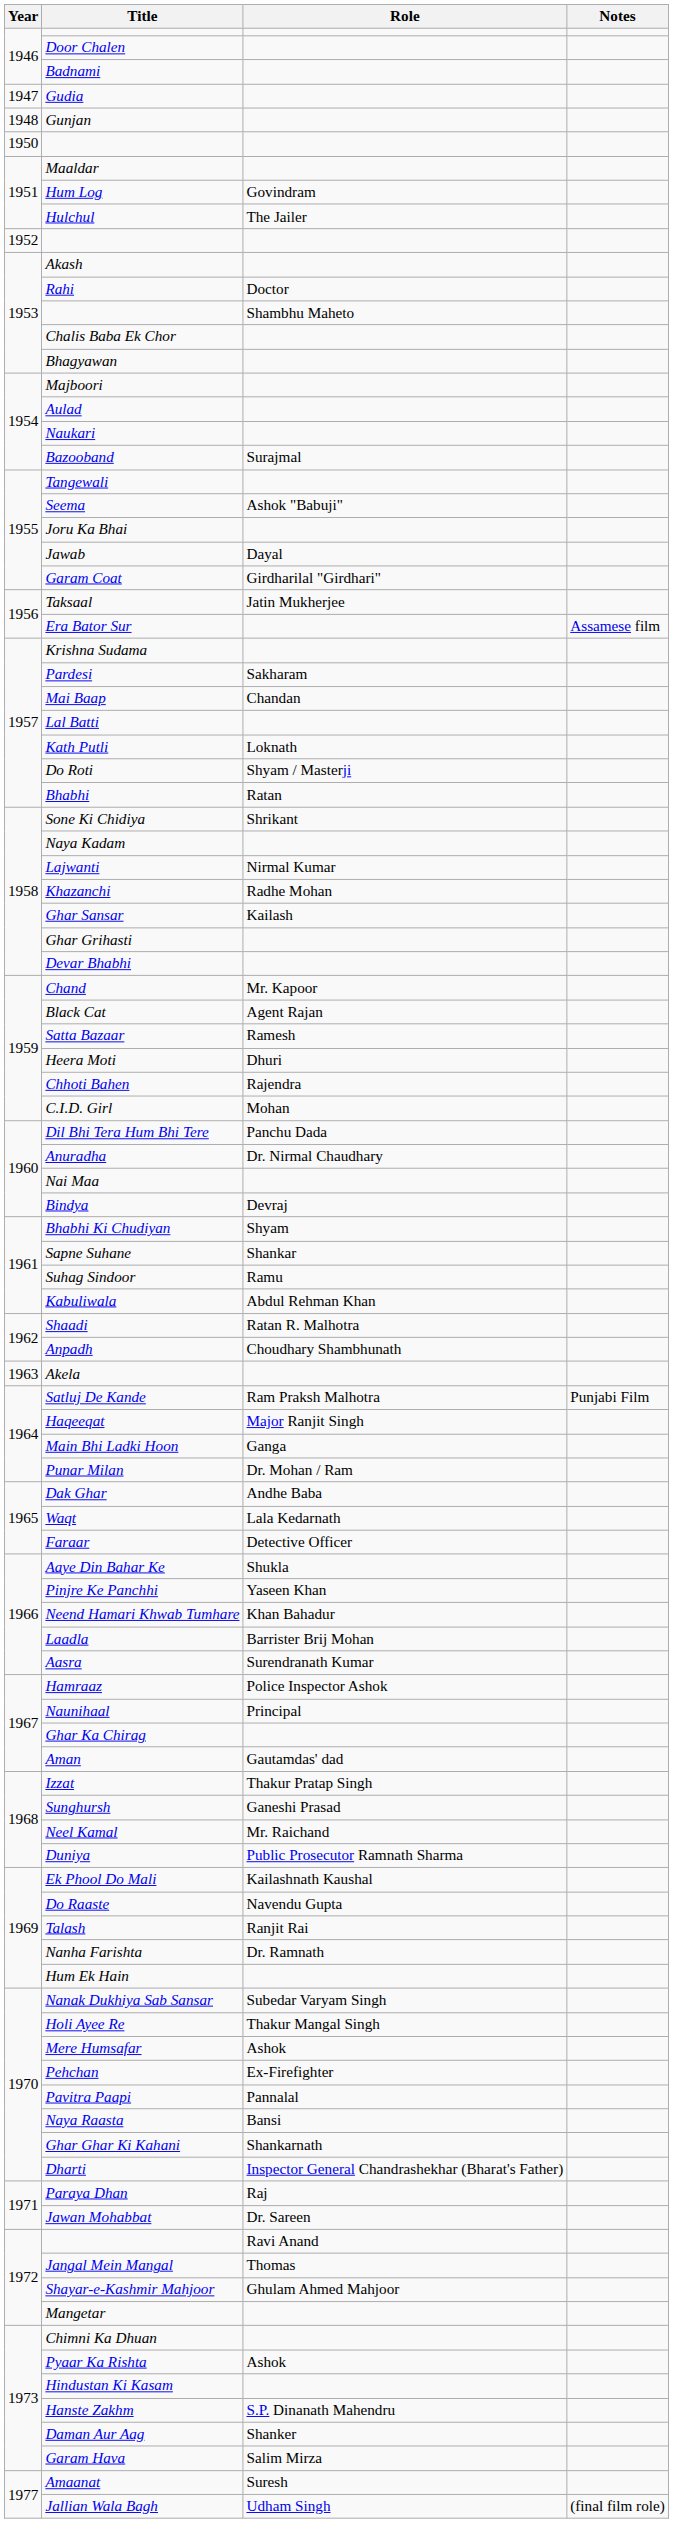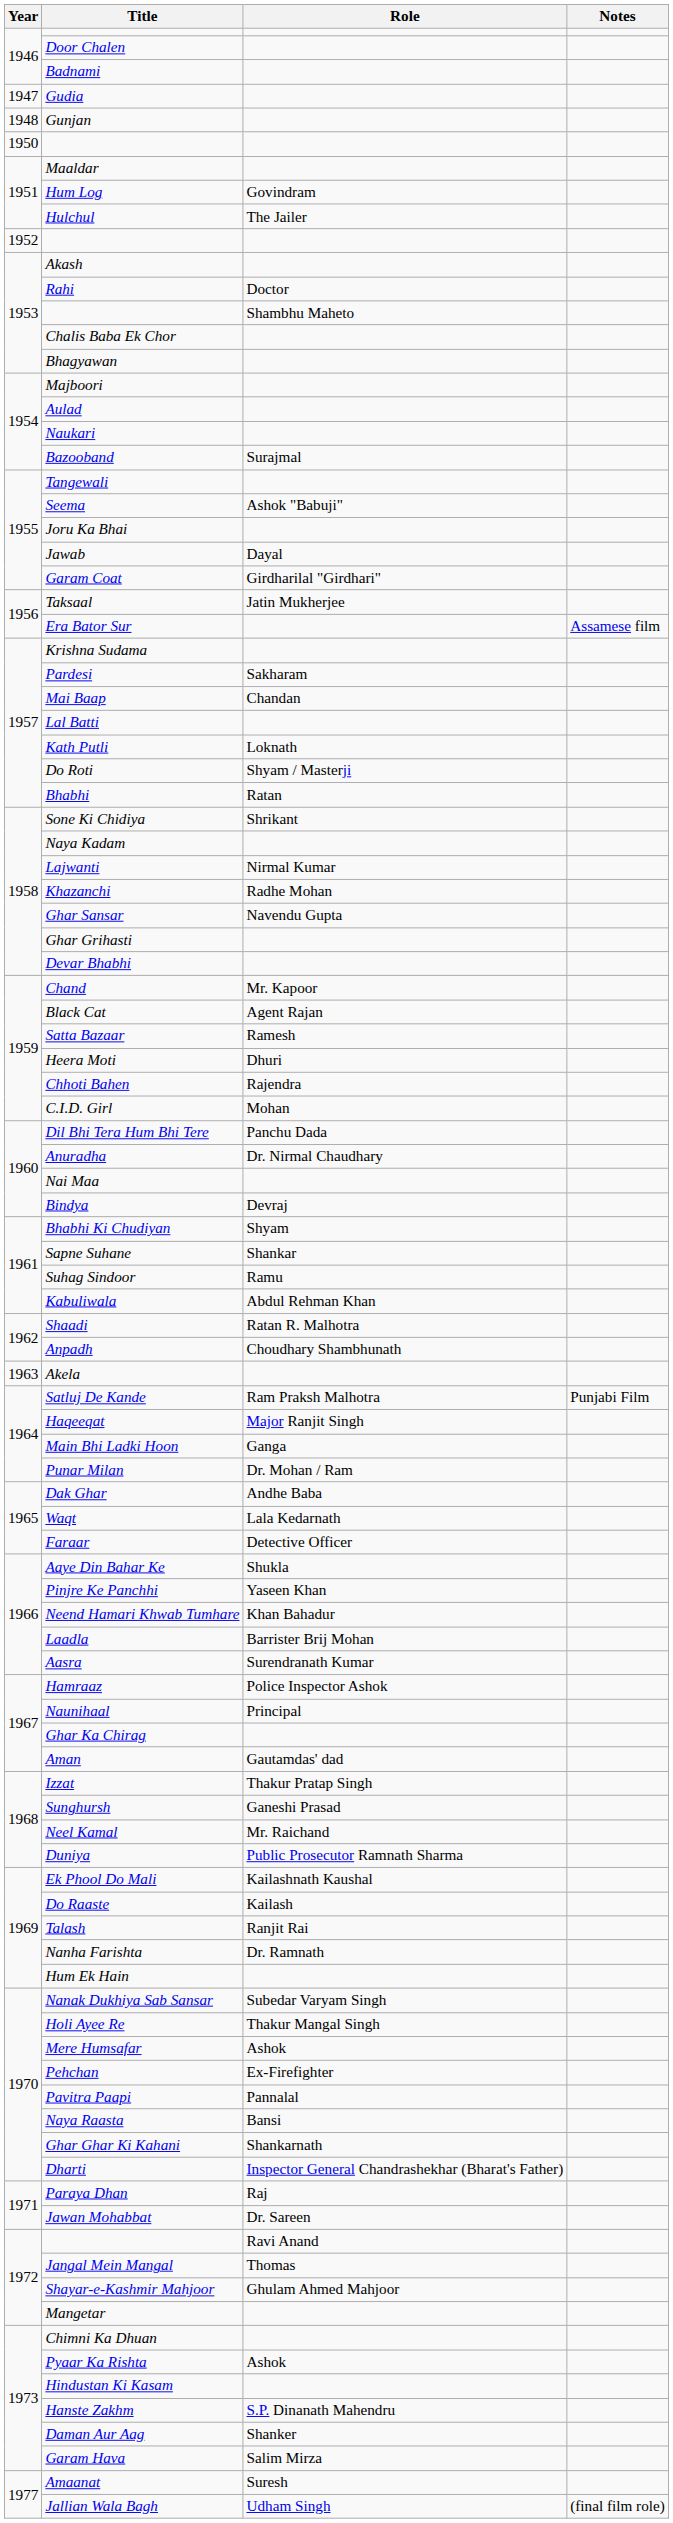(270, 915) Kailash -> (294, 915) Navendu Gupta
(294, 1903) Navendu Gupta -> (270, 1903) Kailash
